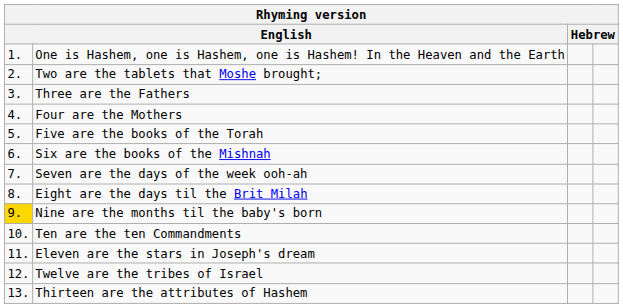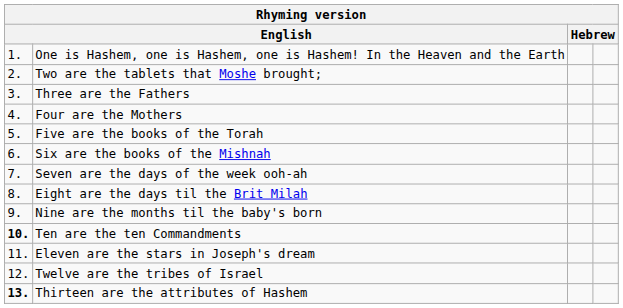(15, 214) gold background -> (15, 214) no background
(18, 234) normal -> (18, 234) bold
(18, 293) normal -> (18, 293) bold
